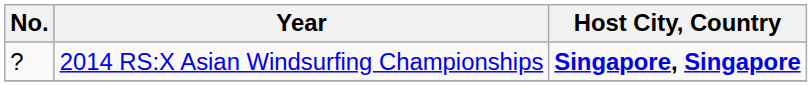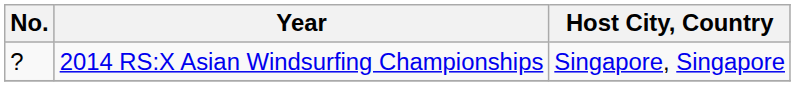(678, 61) bold -> (670, 61) normal
